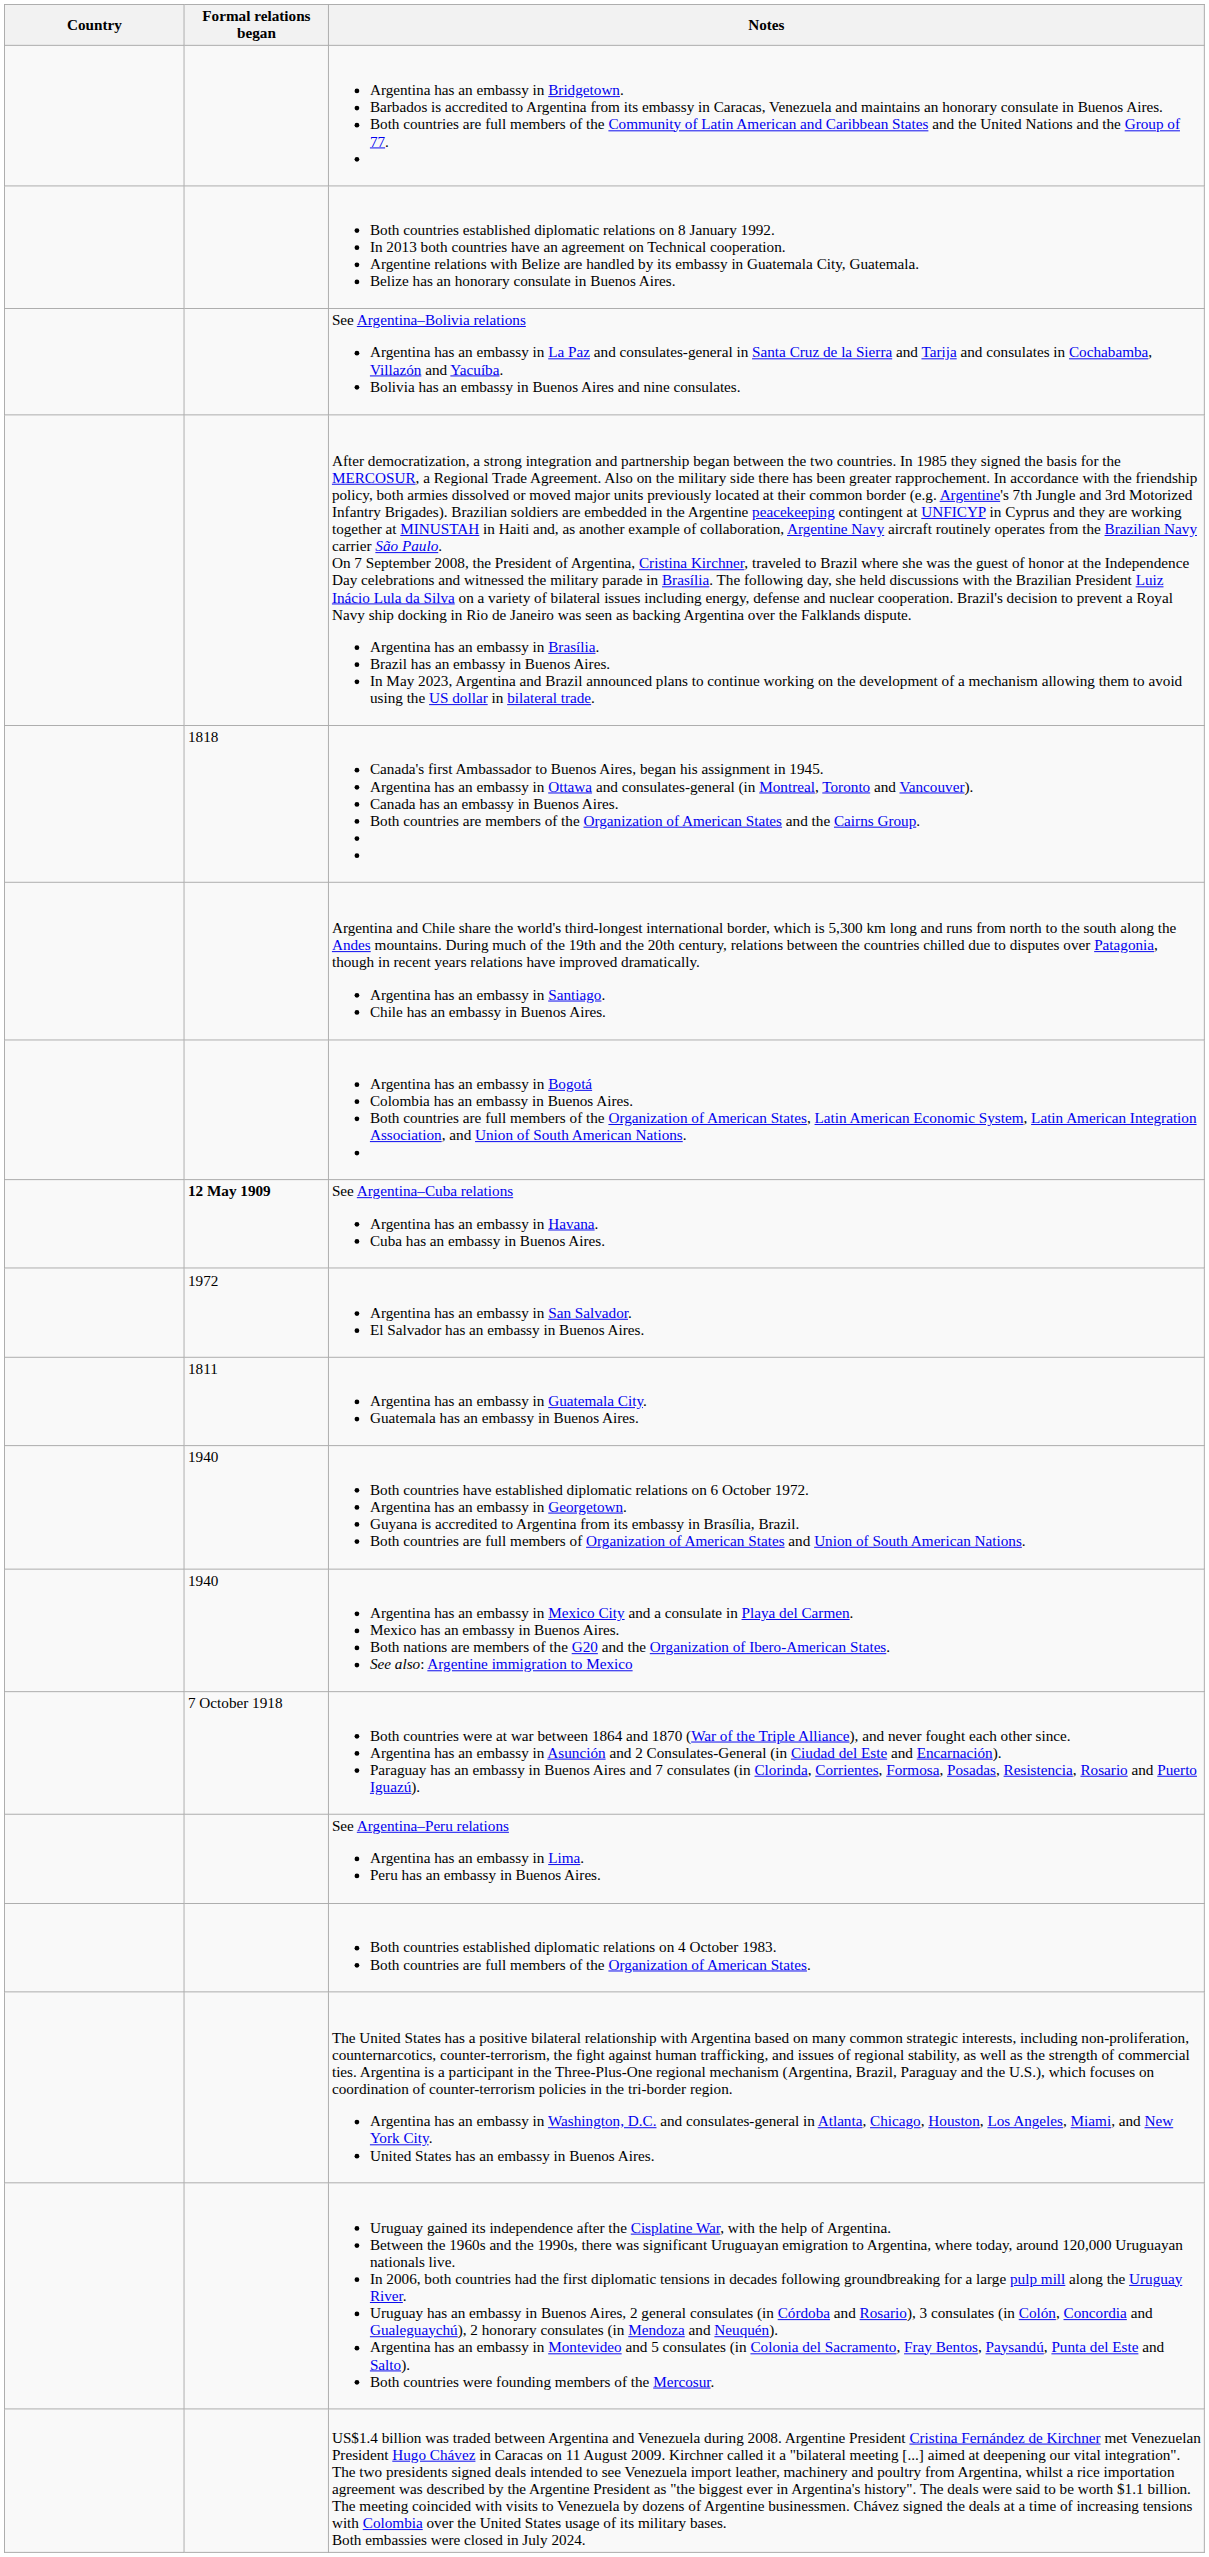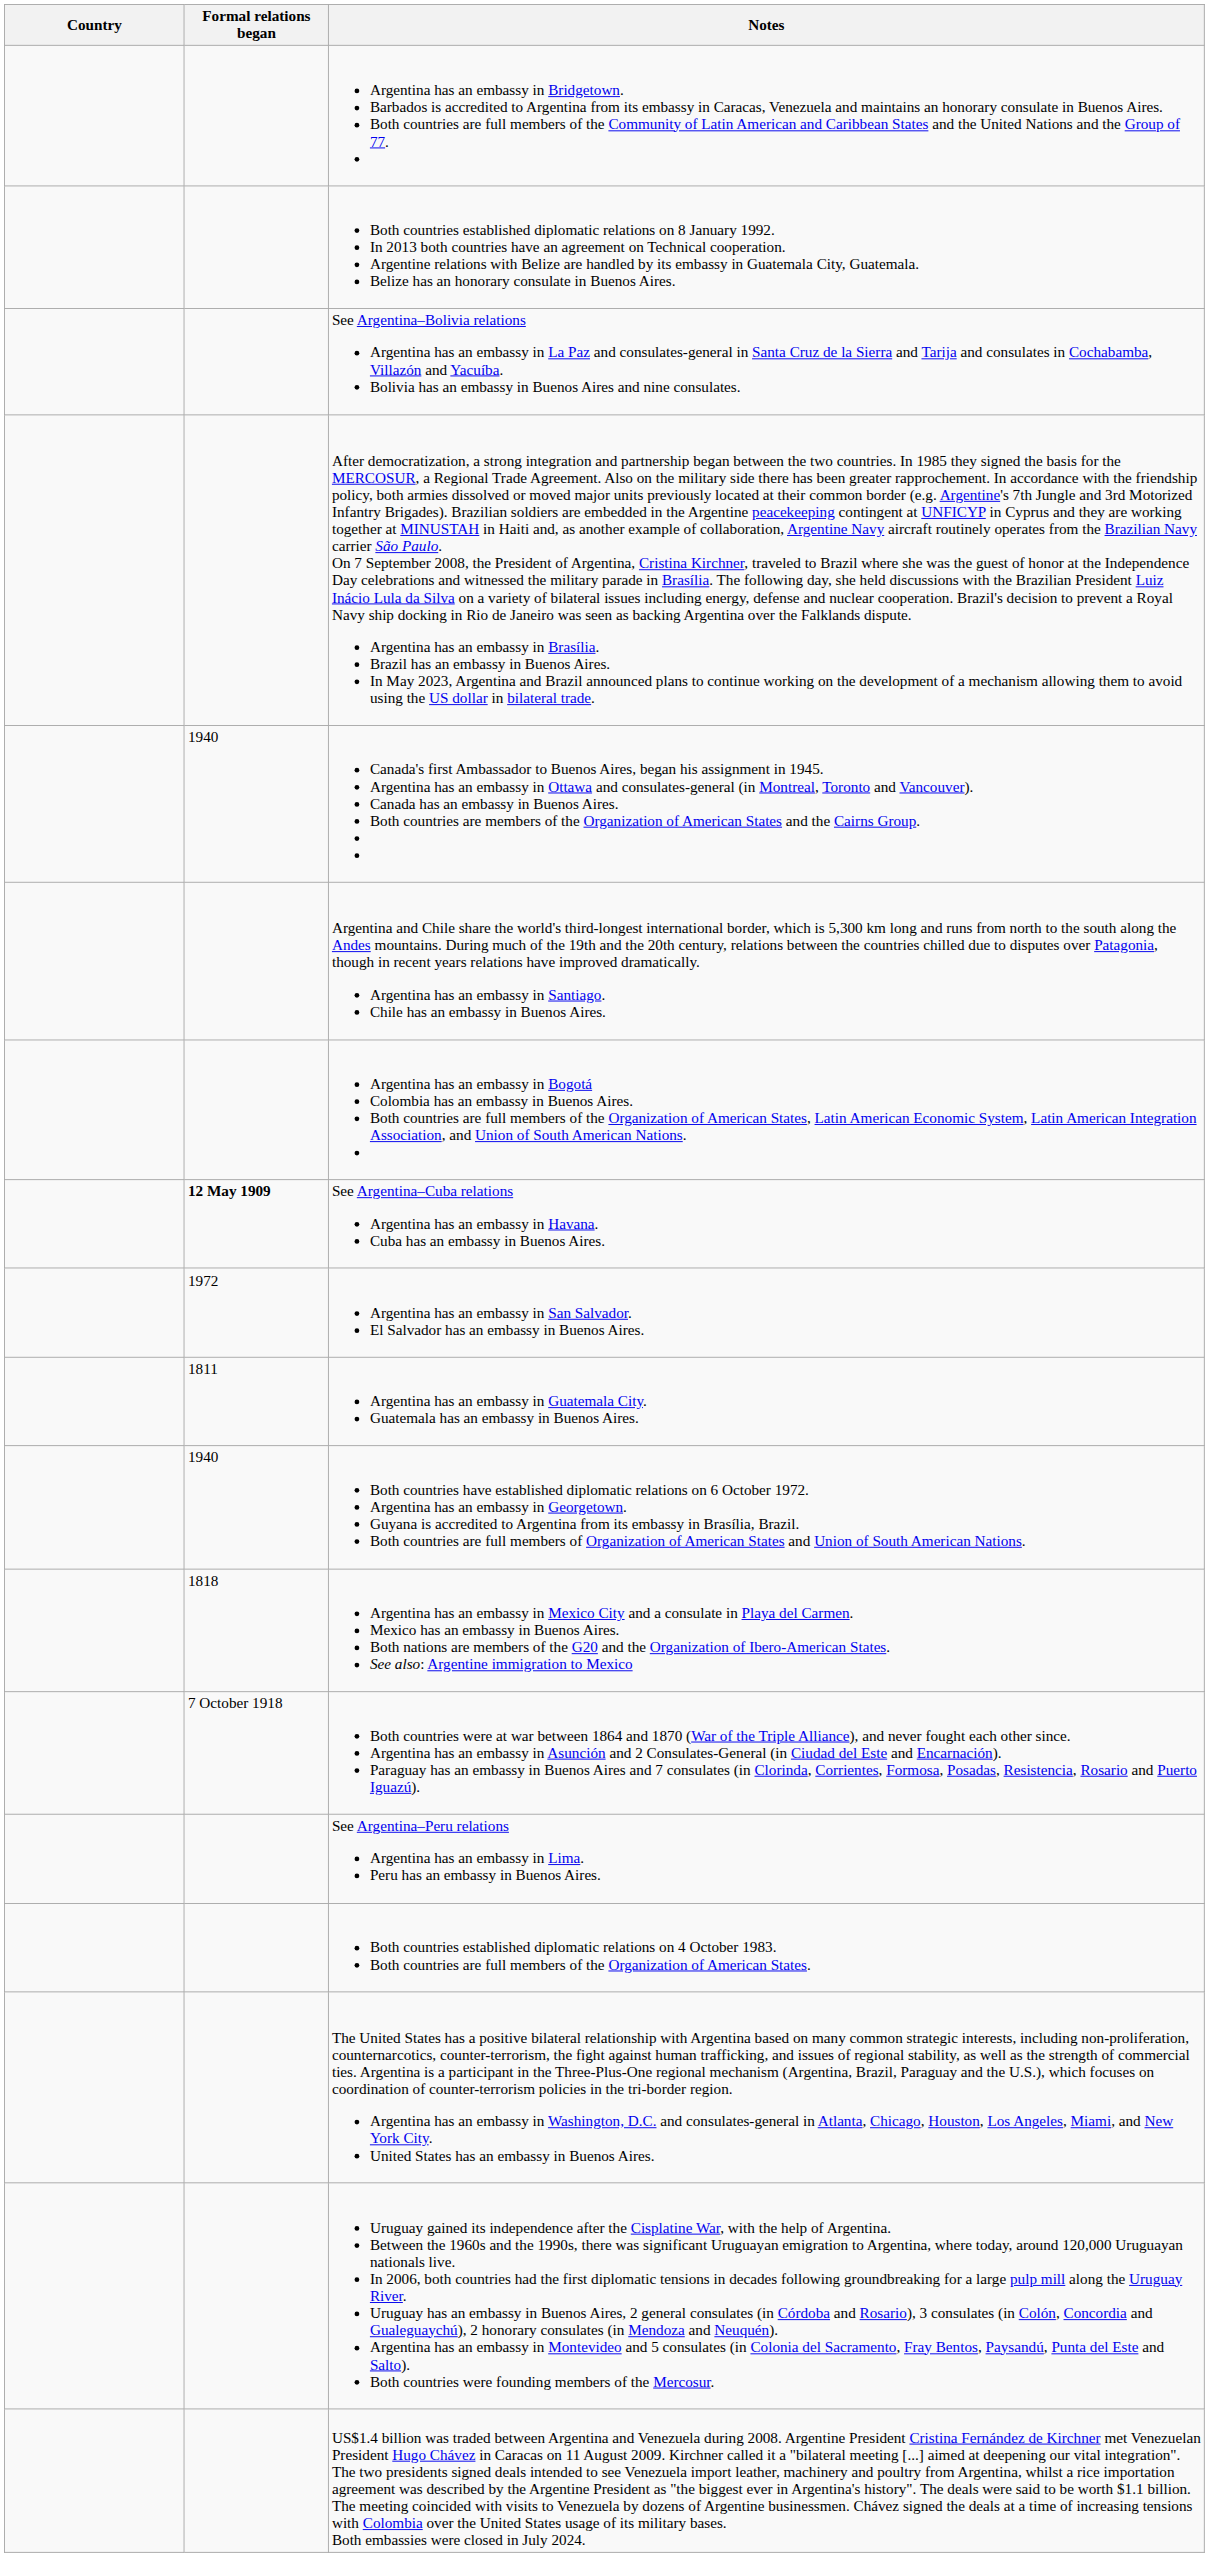(203, 737) 1818 -> (203, 737) 1940
(203, 1580) 1940 -> (203, 1580) 1818
